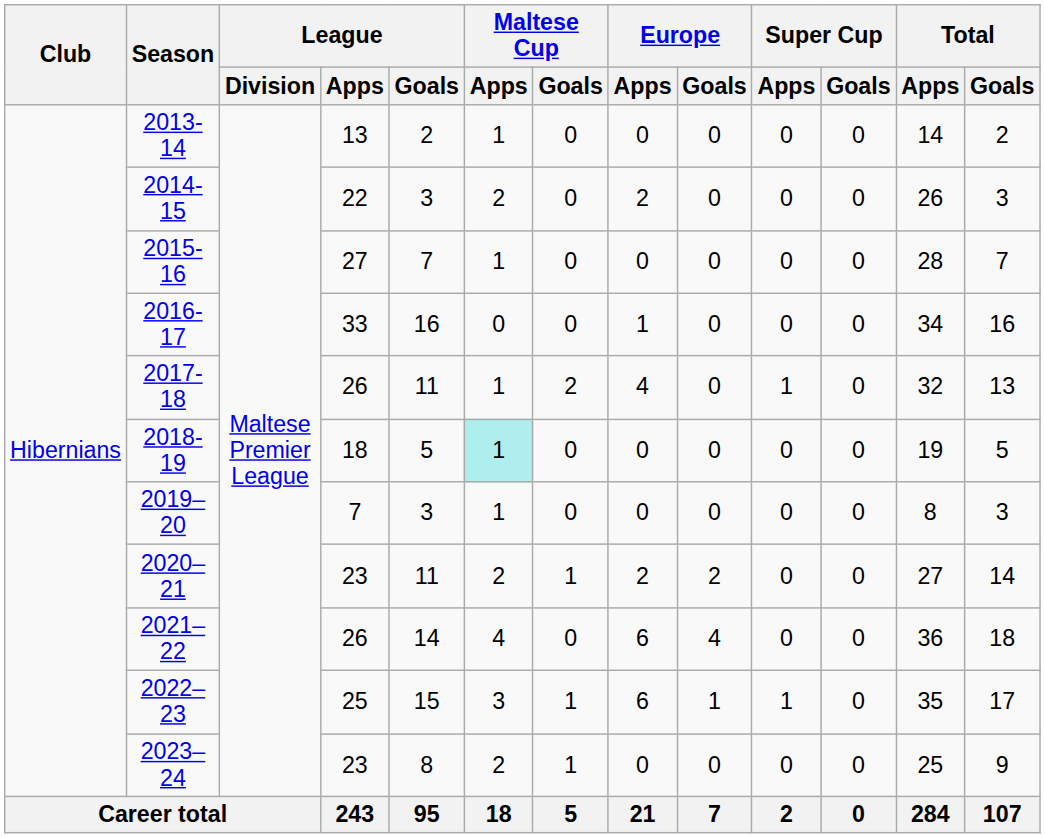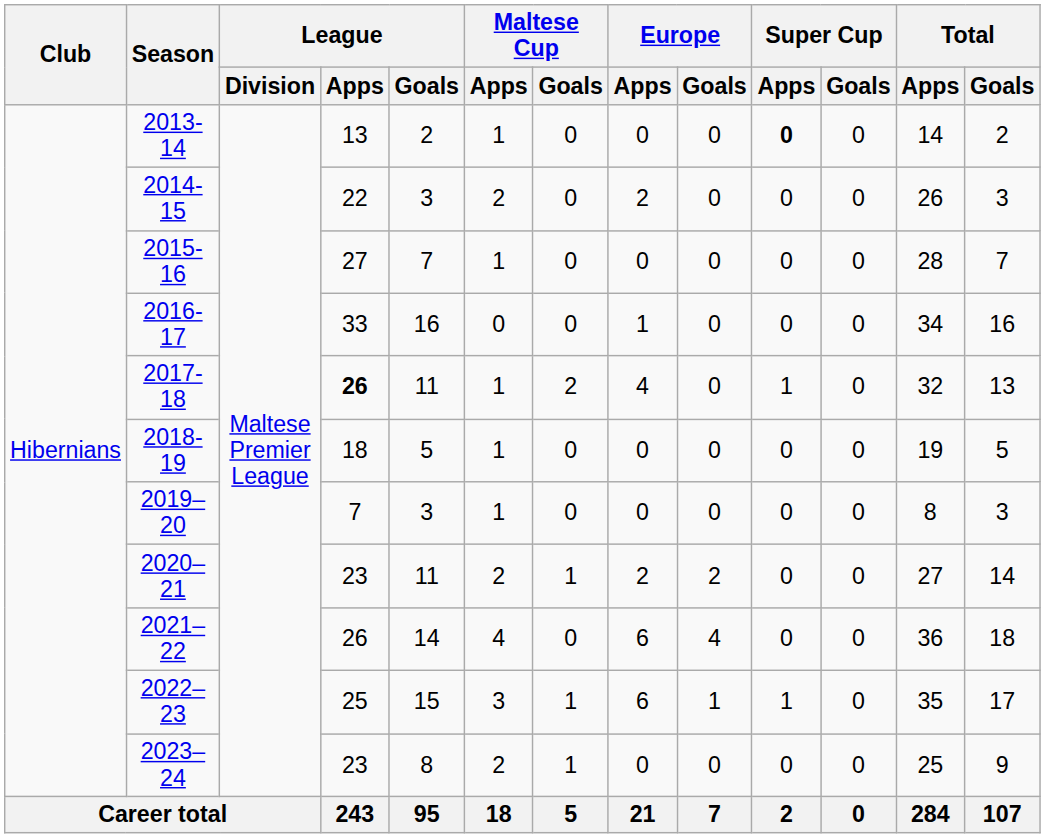(786, 135) normal -> (786, 135) bold
(355, 387) normal -> (355, 387) bold
(499, 450) paleturquoise background -> (499, 450) no background
